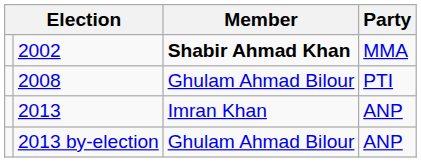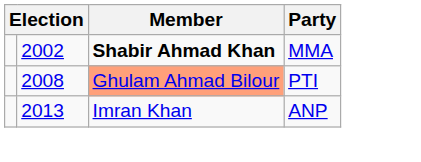(261, 80) no background -> (186, 80) lightsalmon background
- row: (88, 141)
